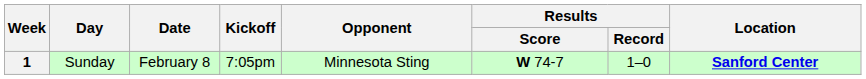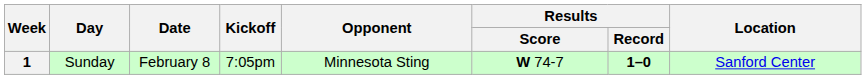(639, 62) normal -> (639, 62) bold
(765, 62) bold -> (765, 62) normal
